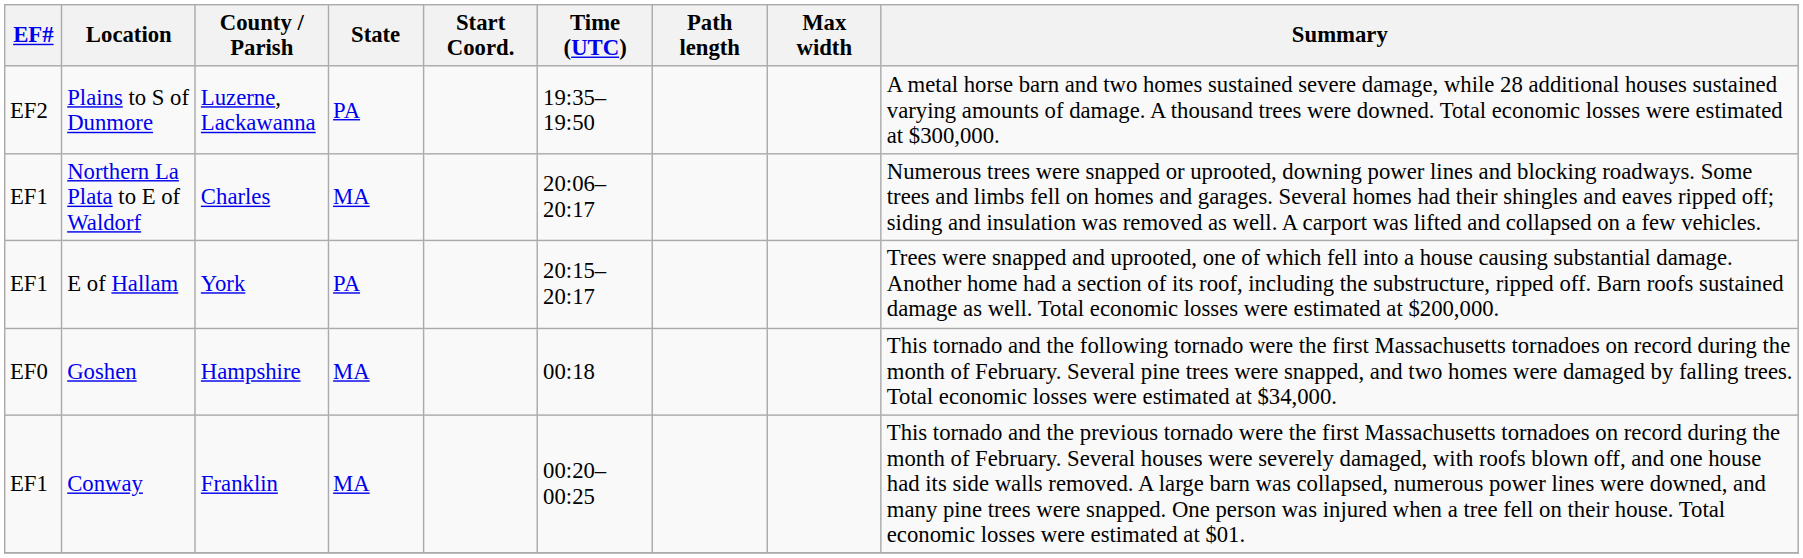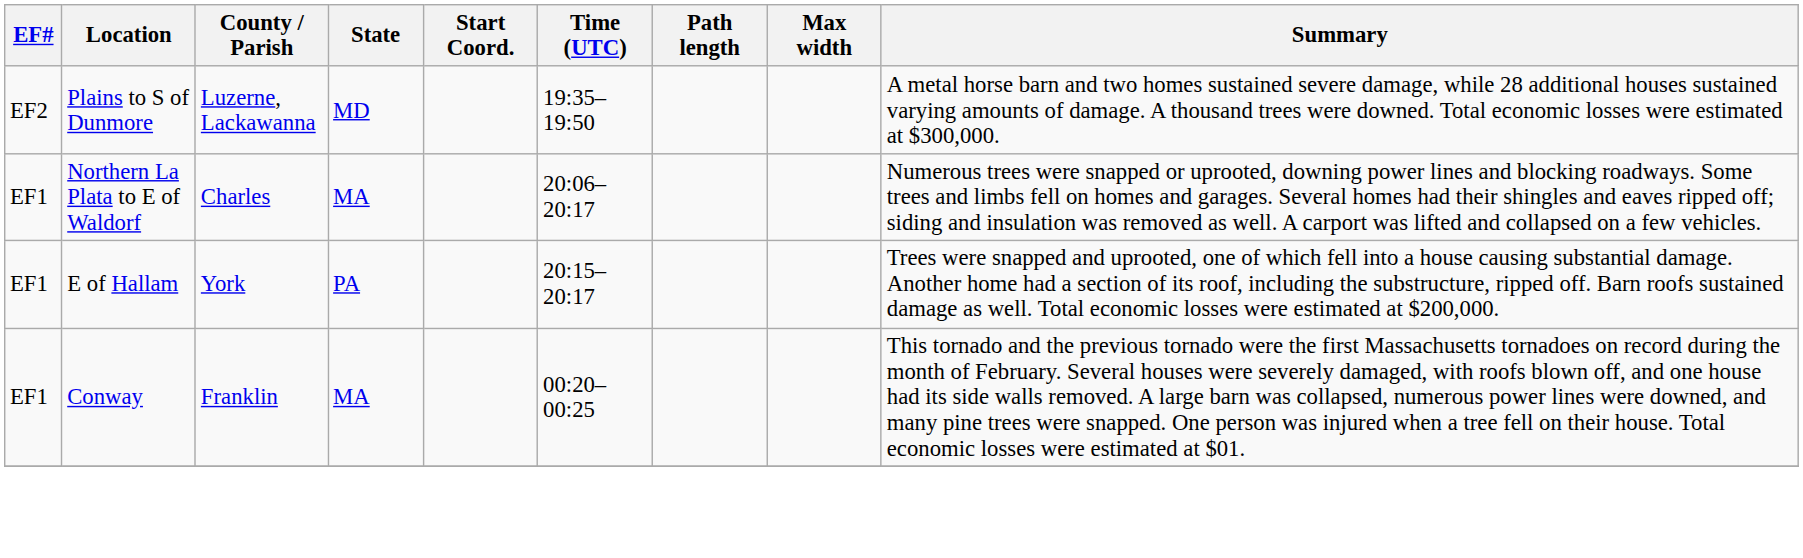(347, 109) PA -> (351, 109) MD
- row: (102, 371)
